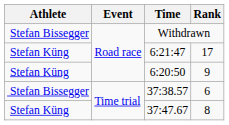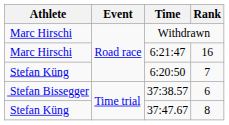(48, 33) Stefan Bissegger -> (40, 33) Marc Hirschi
(38, 52) Stefan Küng -> (40, 52) Marc Hirschi
(207, 52) 17 -> (207, 52) 16
(207, 72) 9 -> (207, 72) 7
